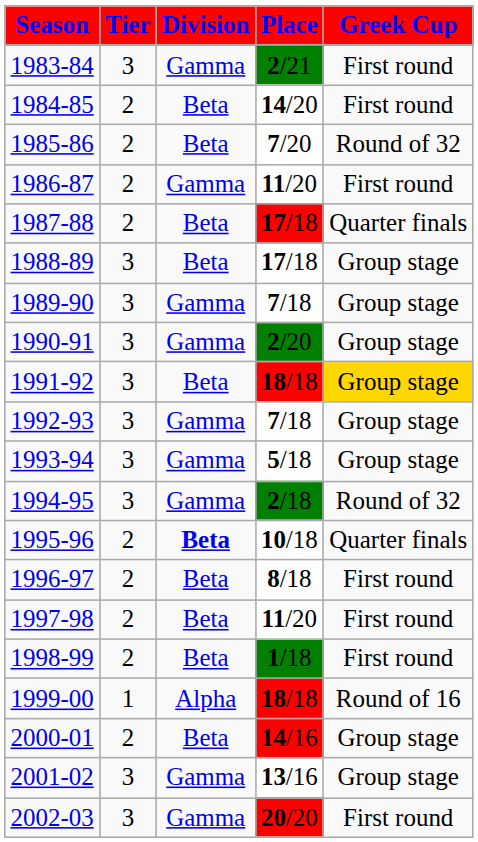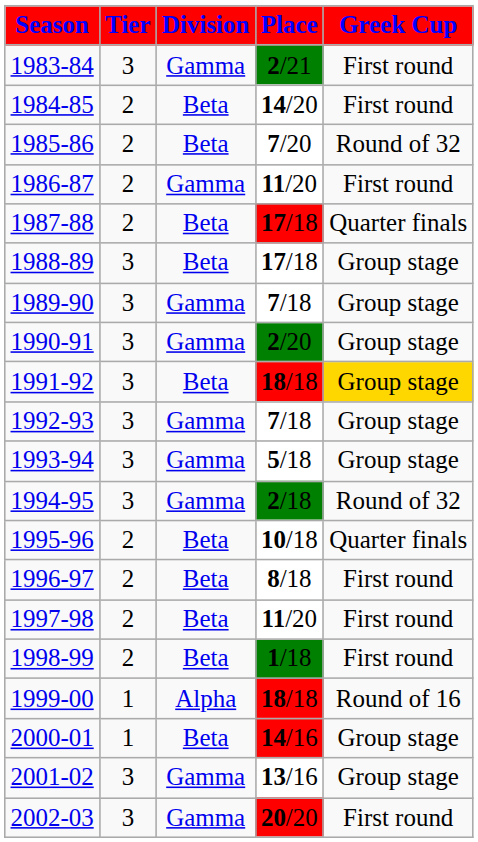(206, 539) bold -> (206, 539) normal
(128, 737) 2 -> (128, 737) 1
